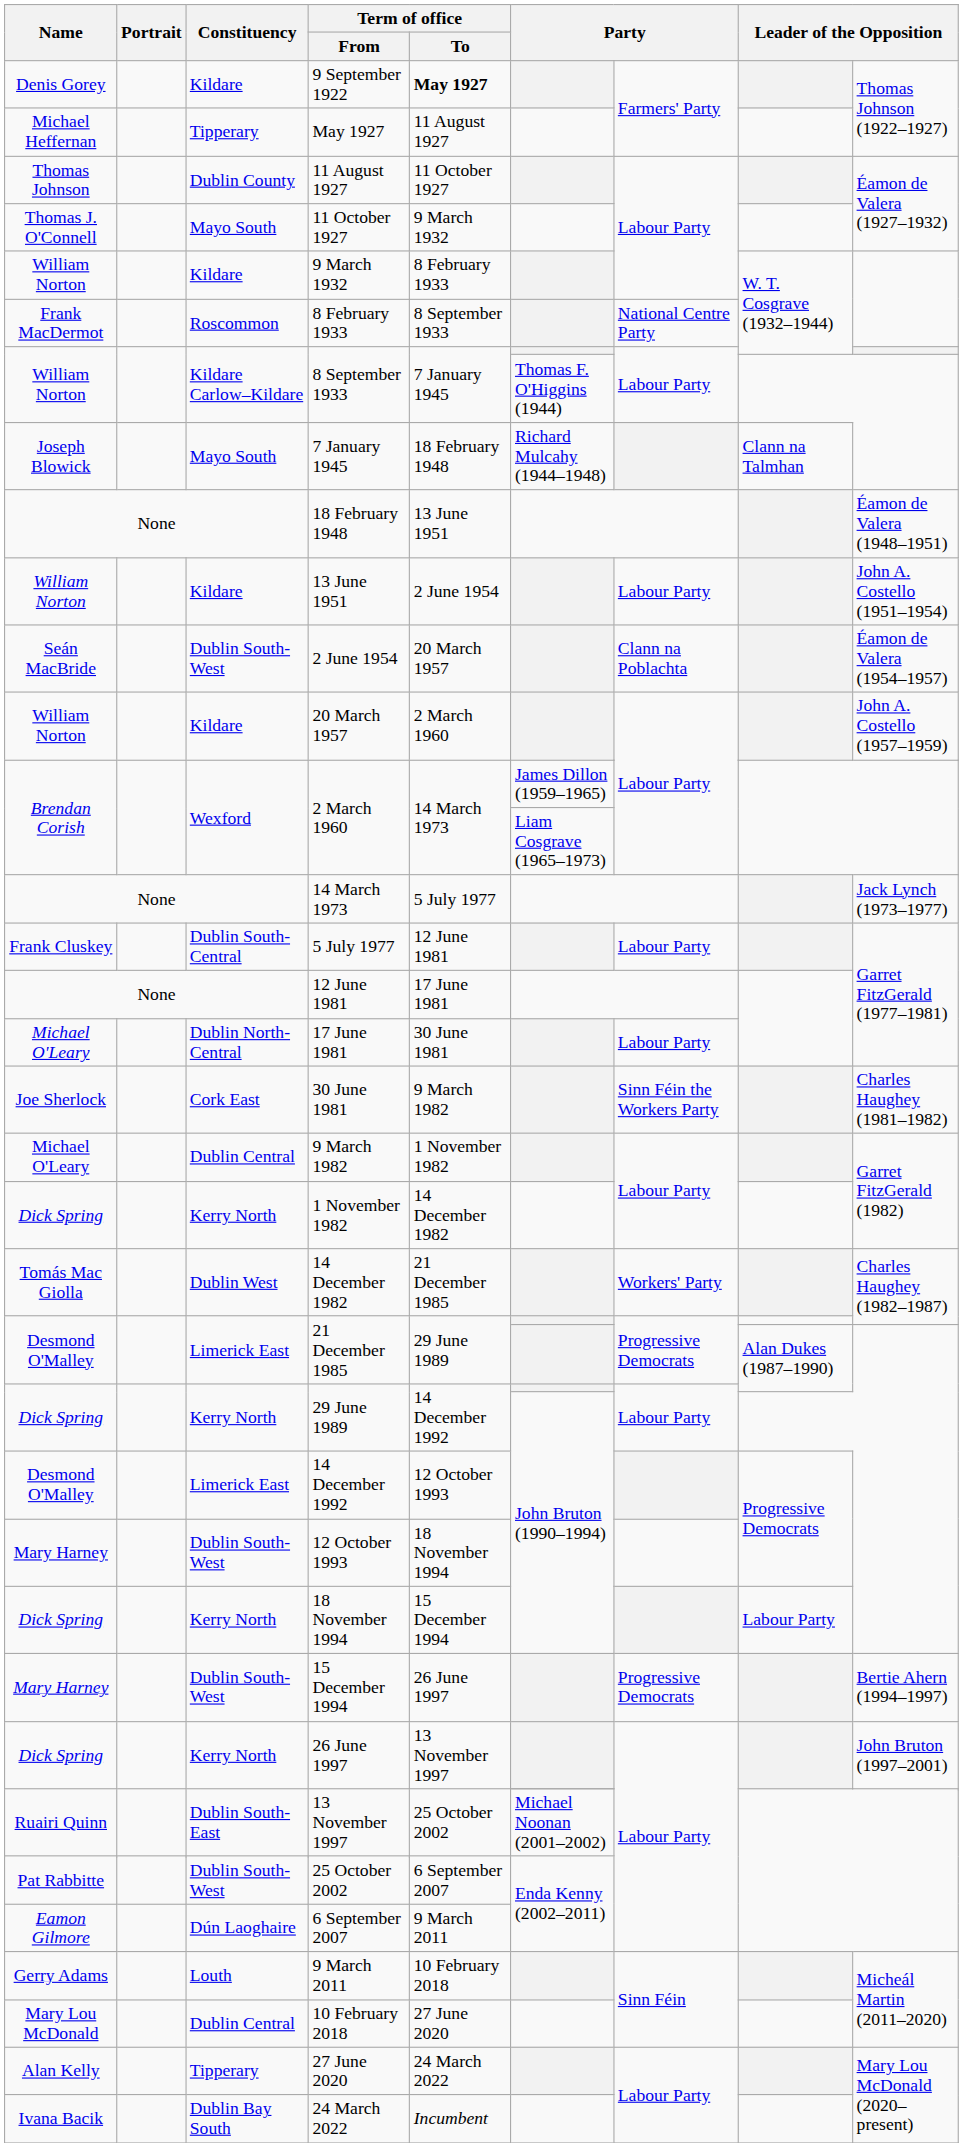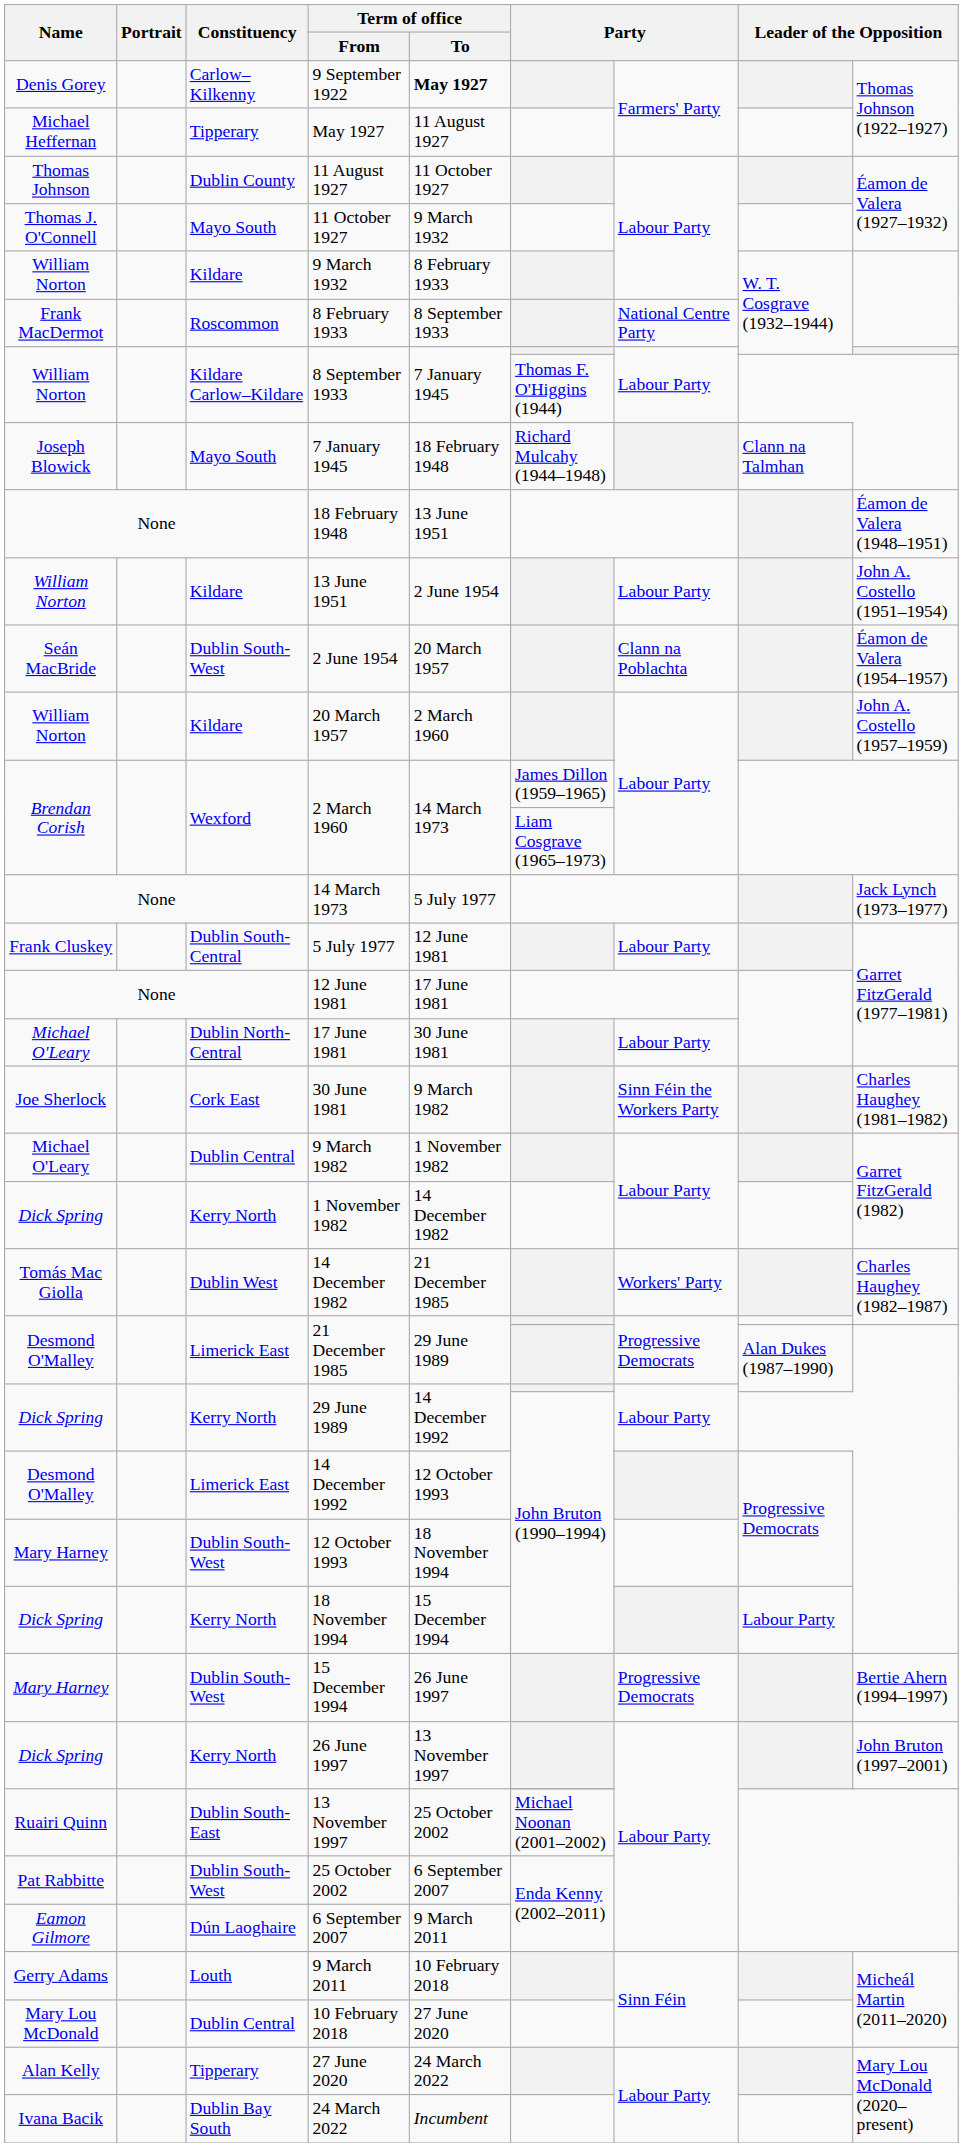(216, 84) Kildare -> (223, 84) Carlow–Kilkenny
